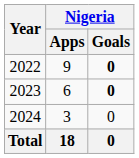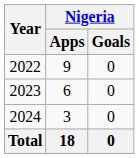(111, 66) bold -> (111, 66) normal
(111, 91) bold -> (111, 91) normal
